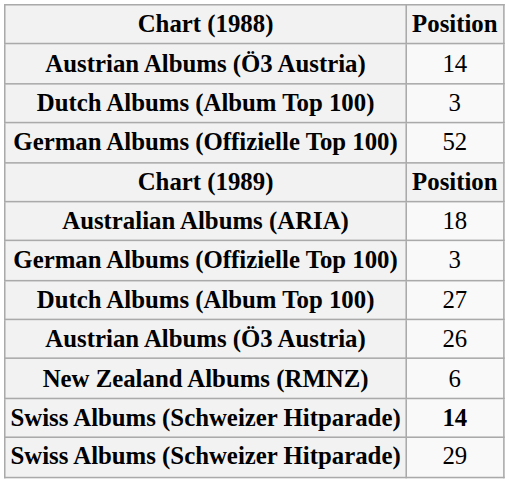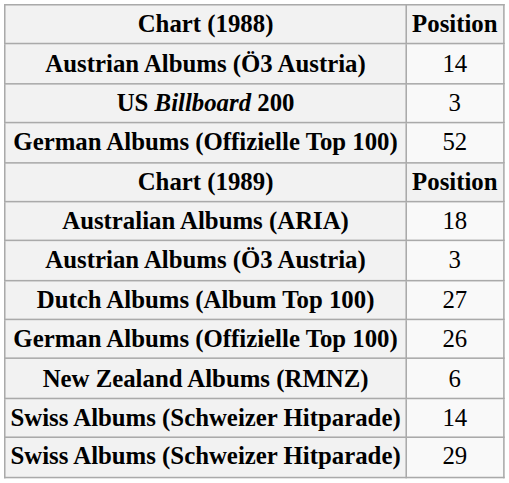(206, 102) Dutch Albums (Album Top 100) -> (206, 102) US Billboard 200
(206, 260) German Albums (Offizielle Top 100) -> (206, 260) Austrian Albums (Ö3 Austria)
(206, 338) Austrian Albums (Ö3 Austria) -> (206, 338) German Albums (Offizielle Top 100)
(455, 417) bold -> (455, 417) normal
